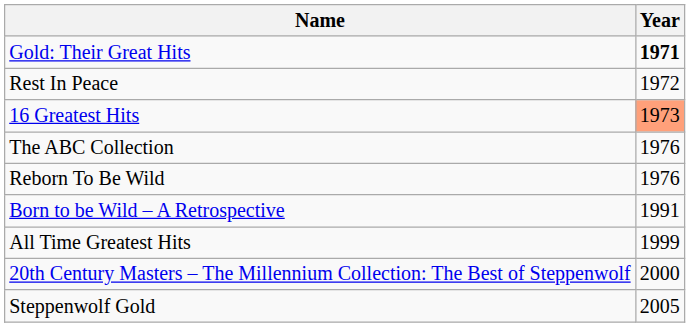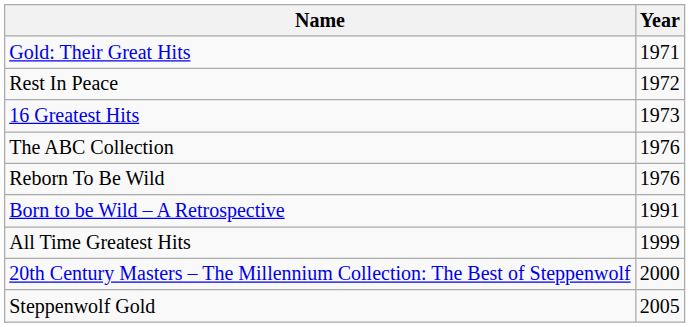(660, 52) bold -> (660, 52) normal
(660, 115) lightsalmon background -> (660, 115) no background
